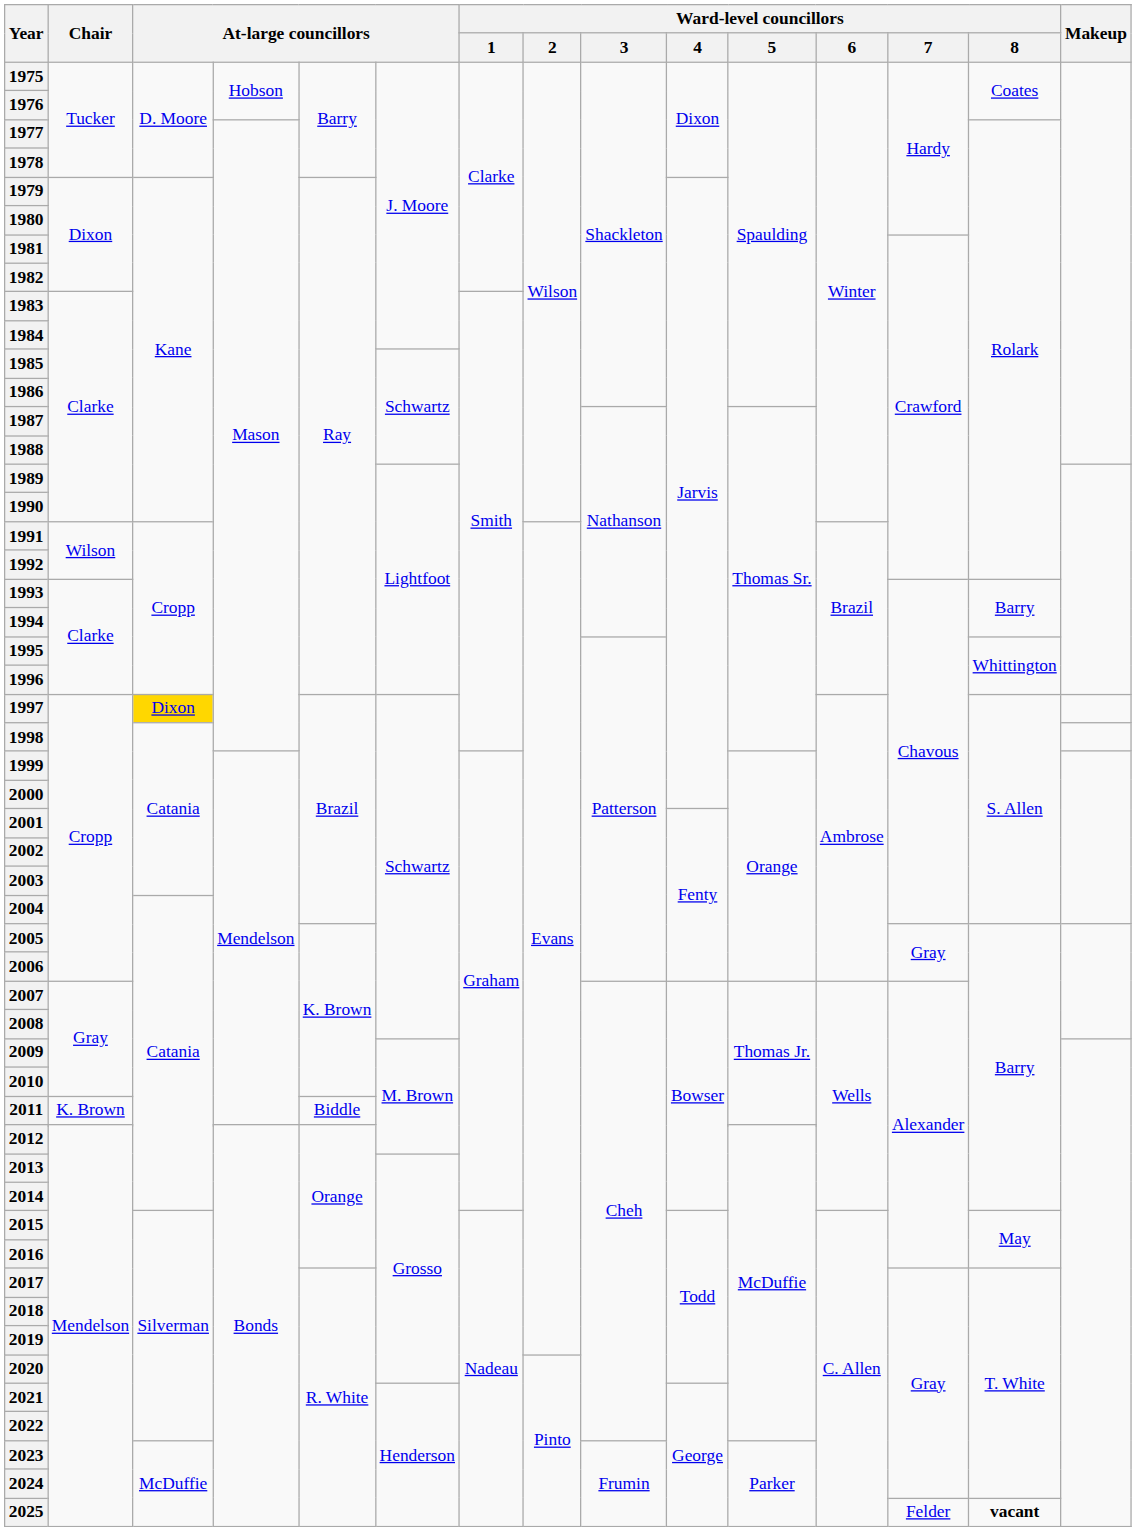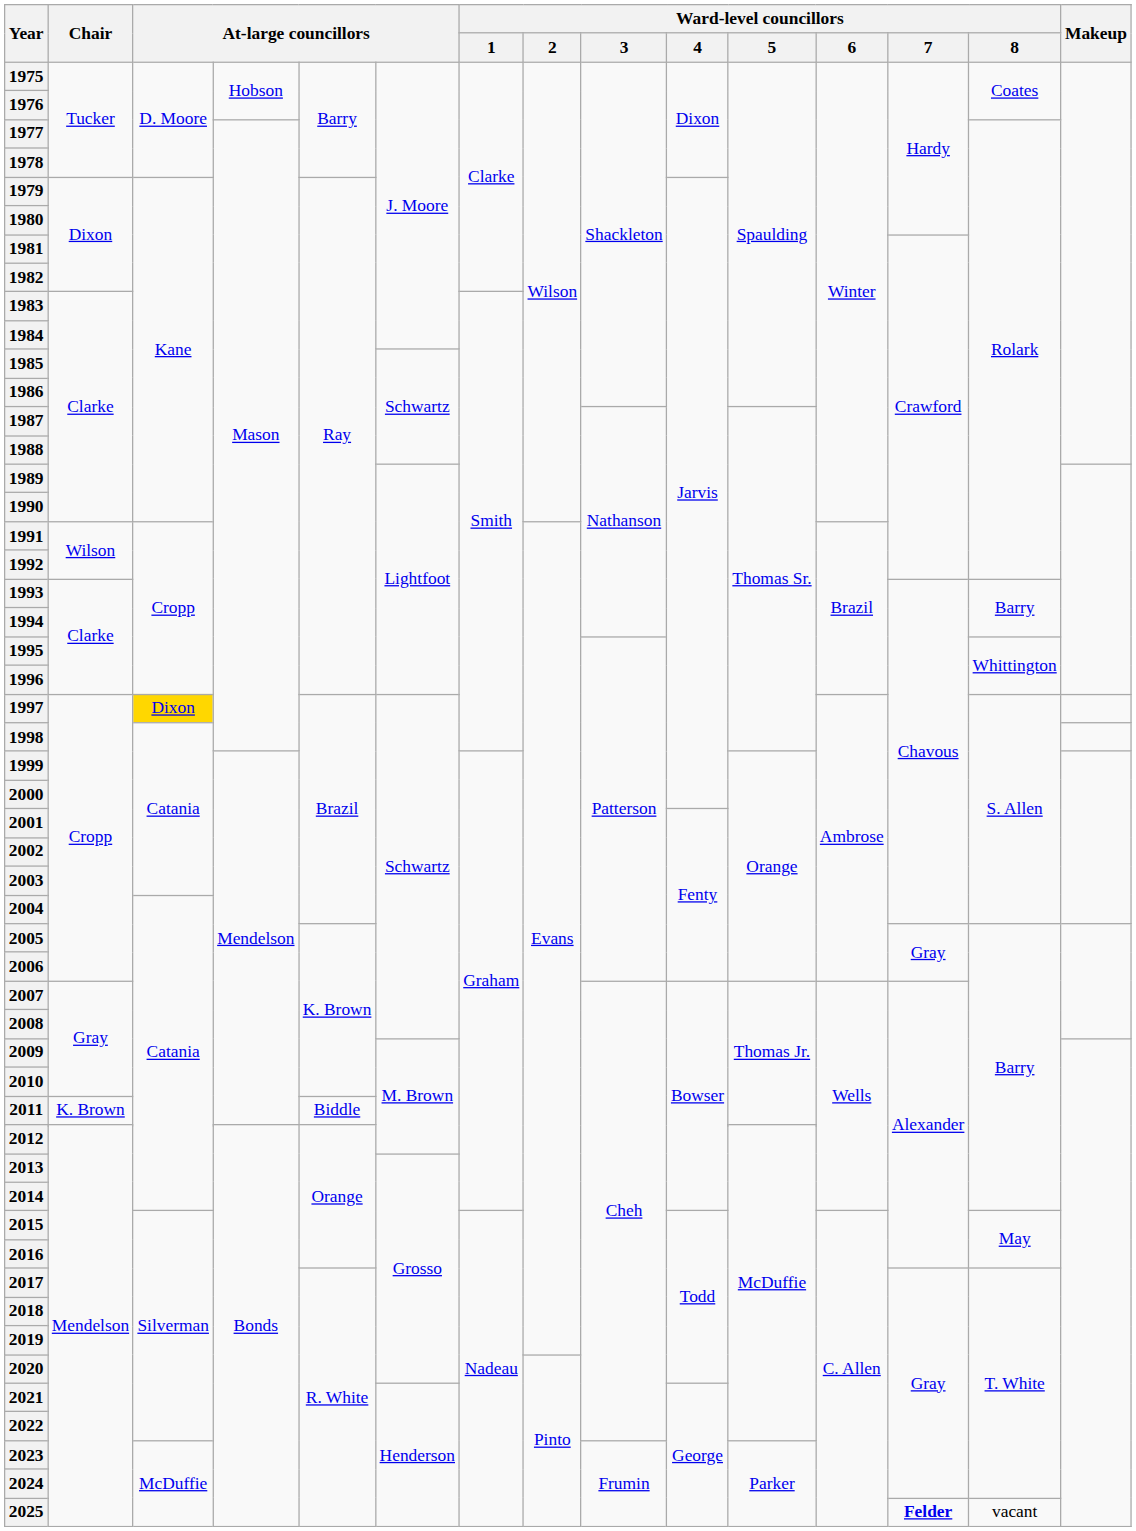(928, 1511) normal -> (928, 1511) bold
(1015, 1511) bold -> (1015, 1511) normal
